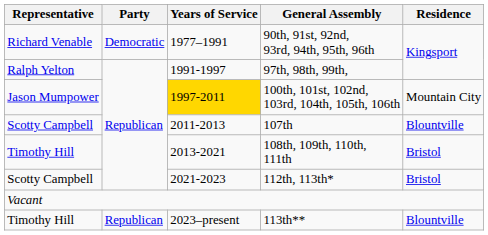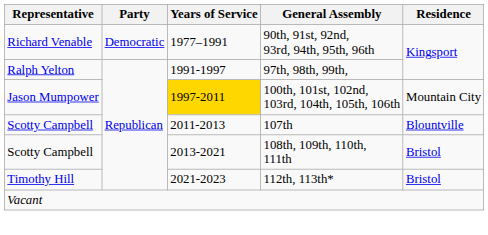(41, 152) Timothy Hill -> (50, 152) Scotty Campbell
(50, 179) Scotty Campbell -> (41, 179) Timothy Hill
- row: (284, 220)
